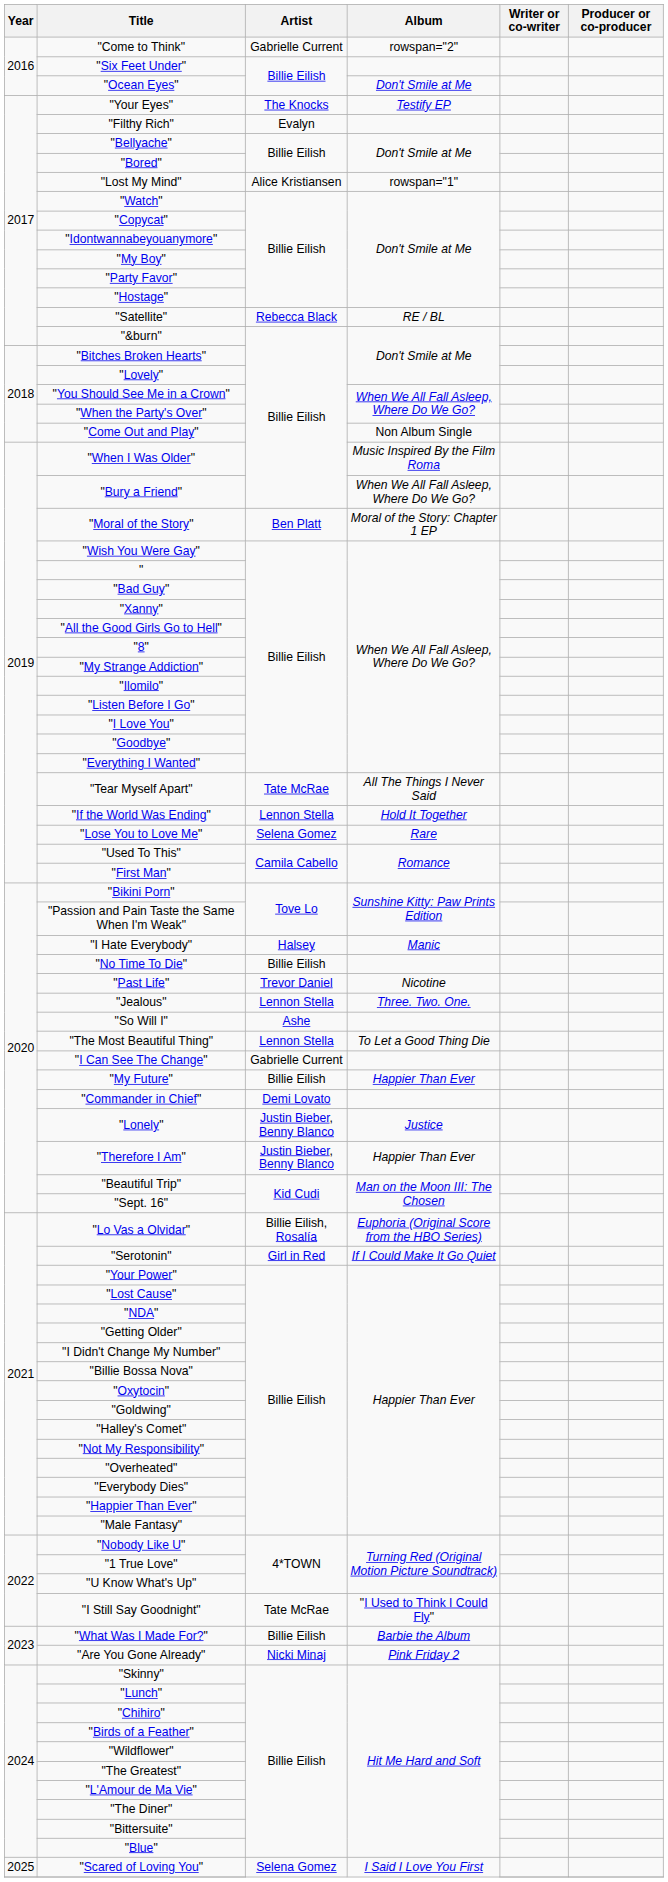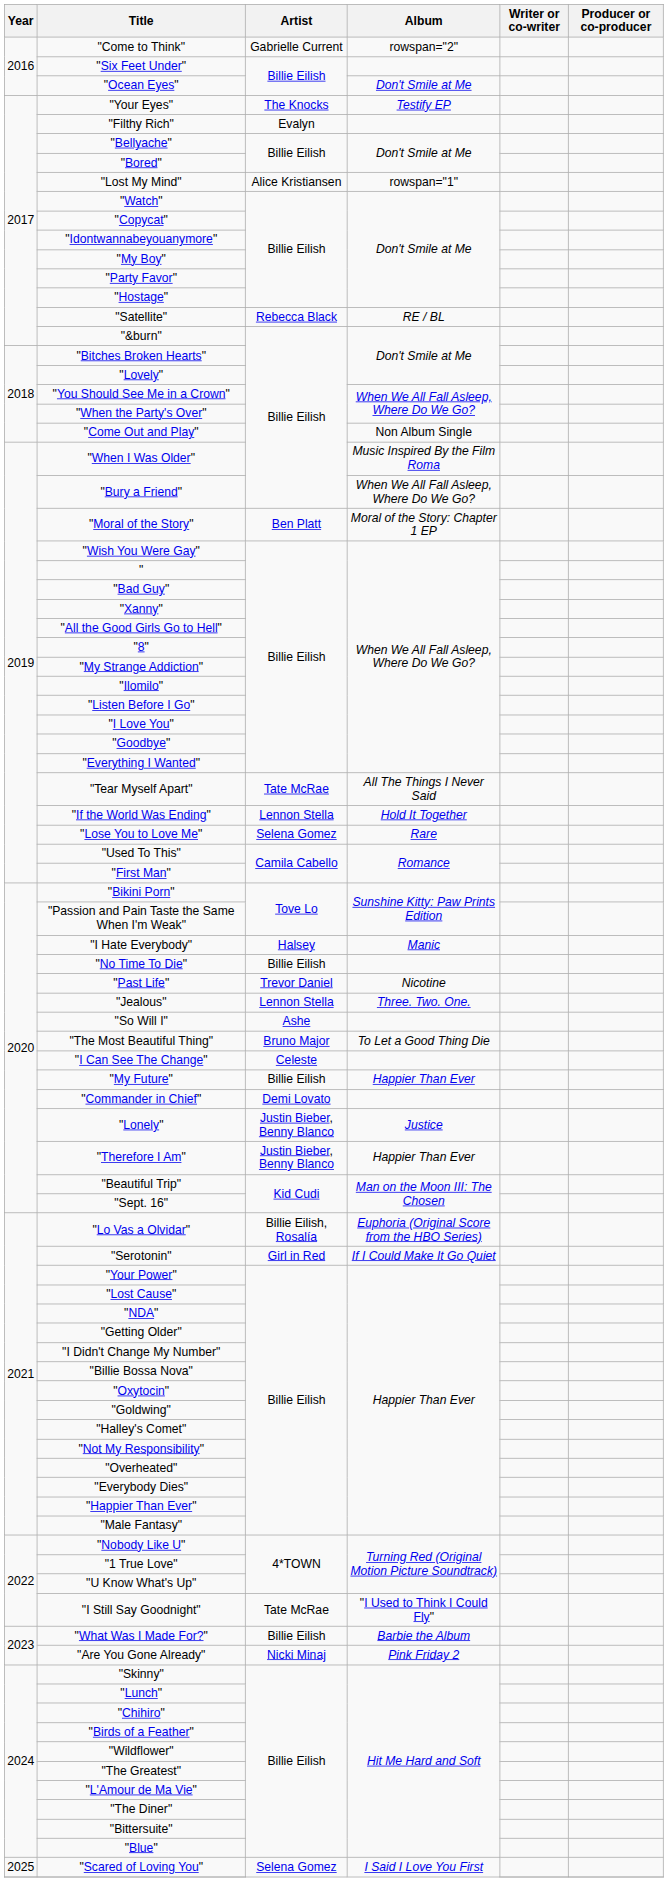(296, 1041) Lennon Stella -> (296, 1041) Bruno Major
(296, 1060) Gabrielle Current -> (296, 1060) Celeste
